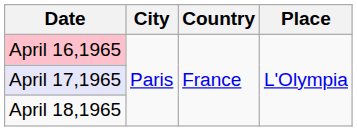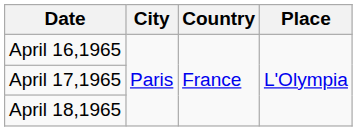(65, 49) pink background -> (65, 49) no background
(65, 79) lavender background -> (65, 79) no background
